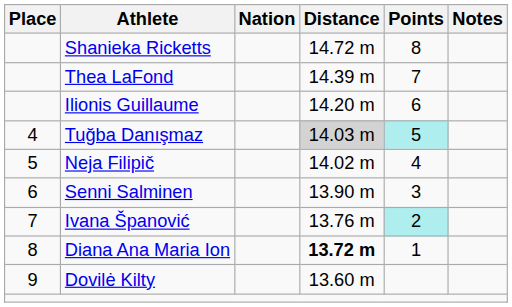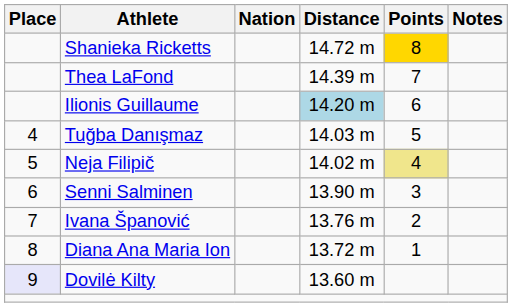(416, 47) no background -> (416, 47) gold background
(342, 105) no background -> (342, 105) lightblue background
(342, 134) lightgrey background -> (342, 134) no background
(416, 134) paleturquoise background -> (416, 134) no background
(416, 163) no background -> (416, 163) khaki background
(416, 221) paleturquoise background -> (416, 221) no background
(342, 250) bold -> (342, 250) normal
(33, 279) no background -> (33, 279) lavender background
